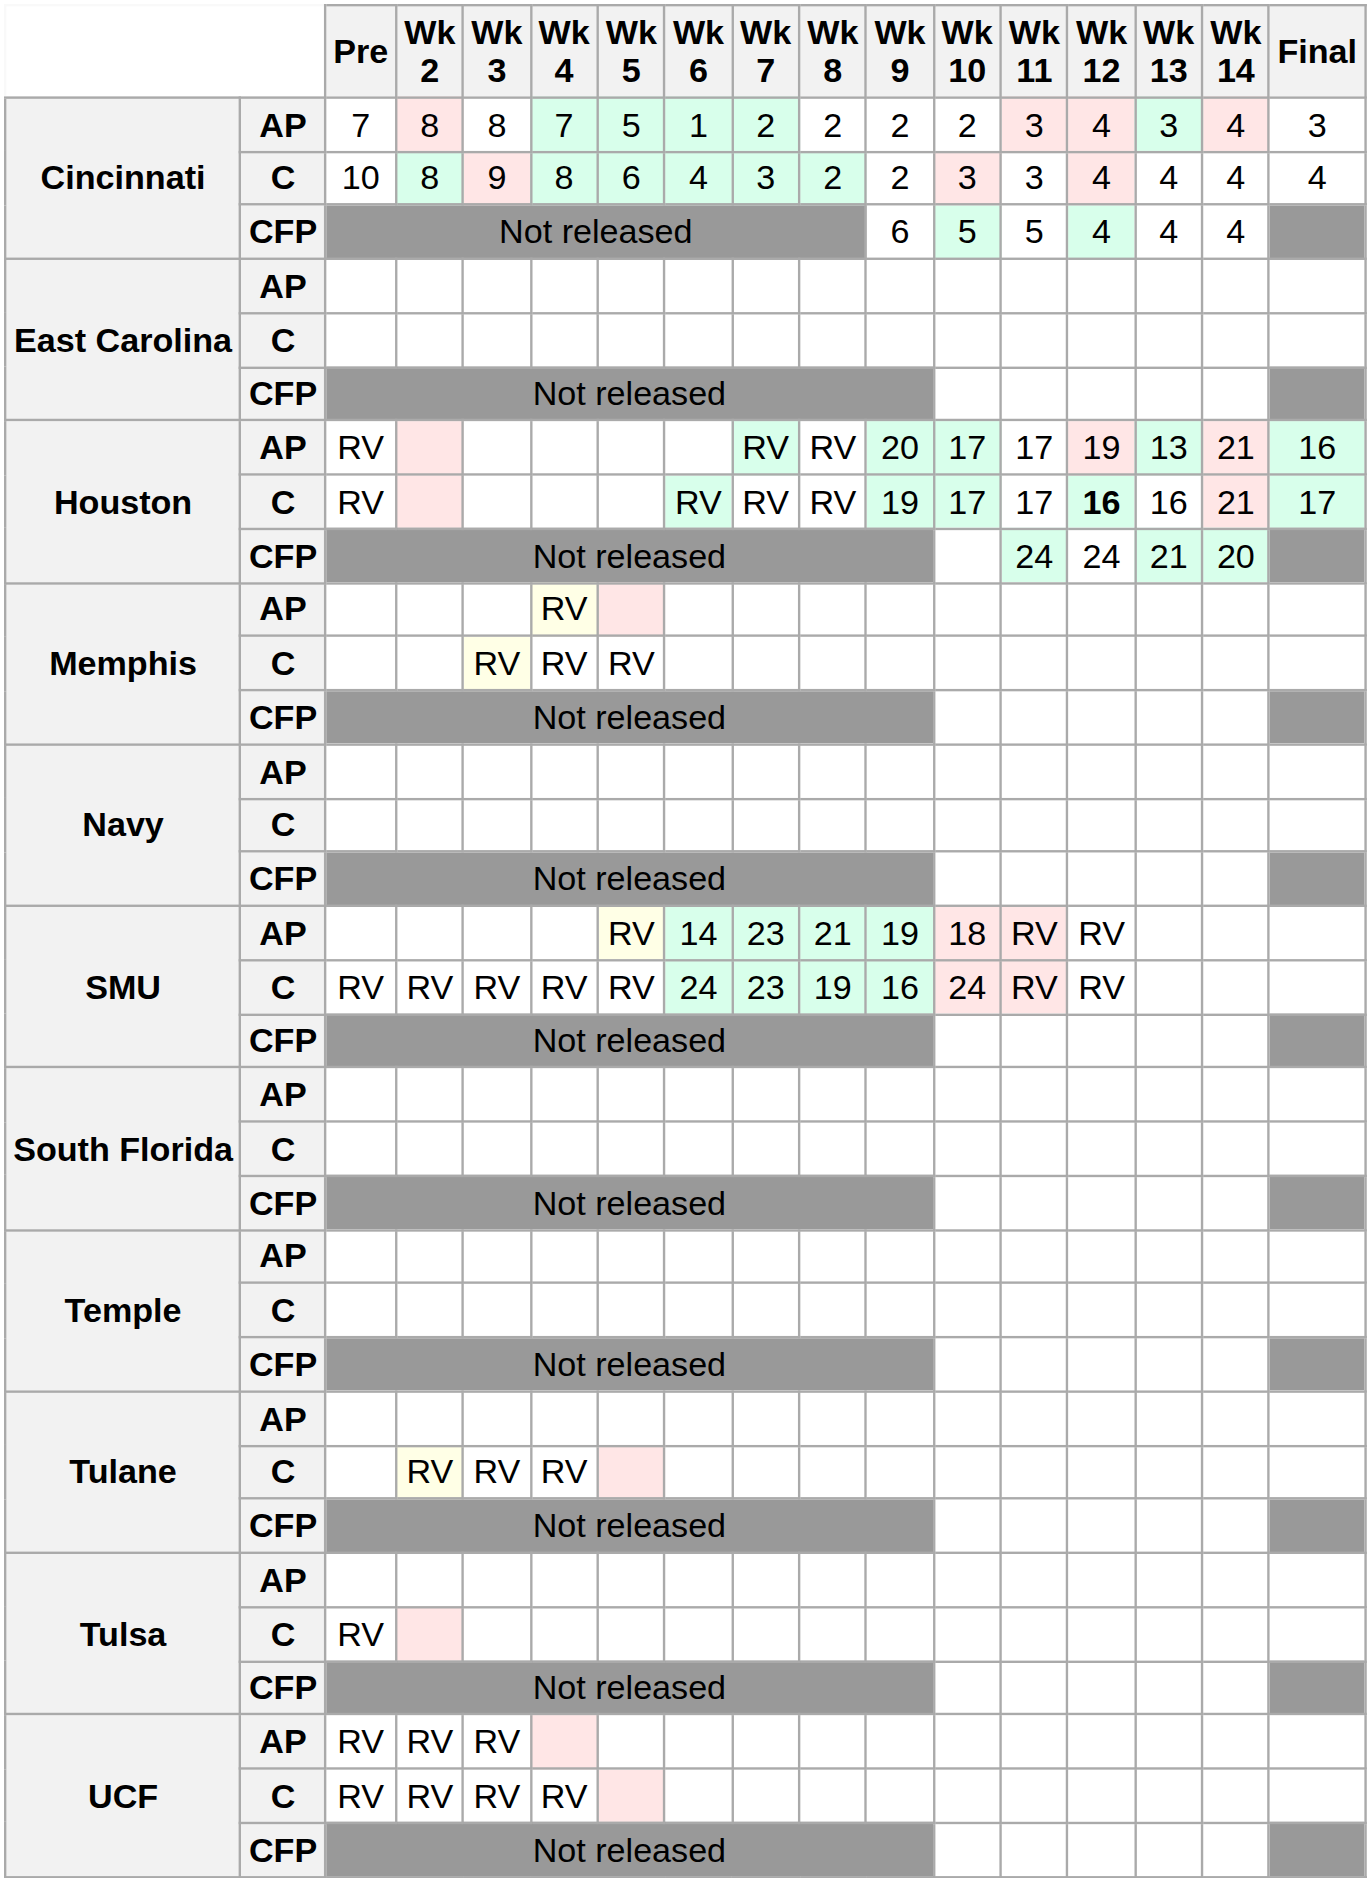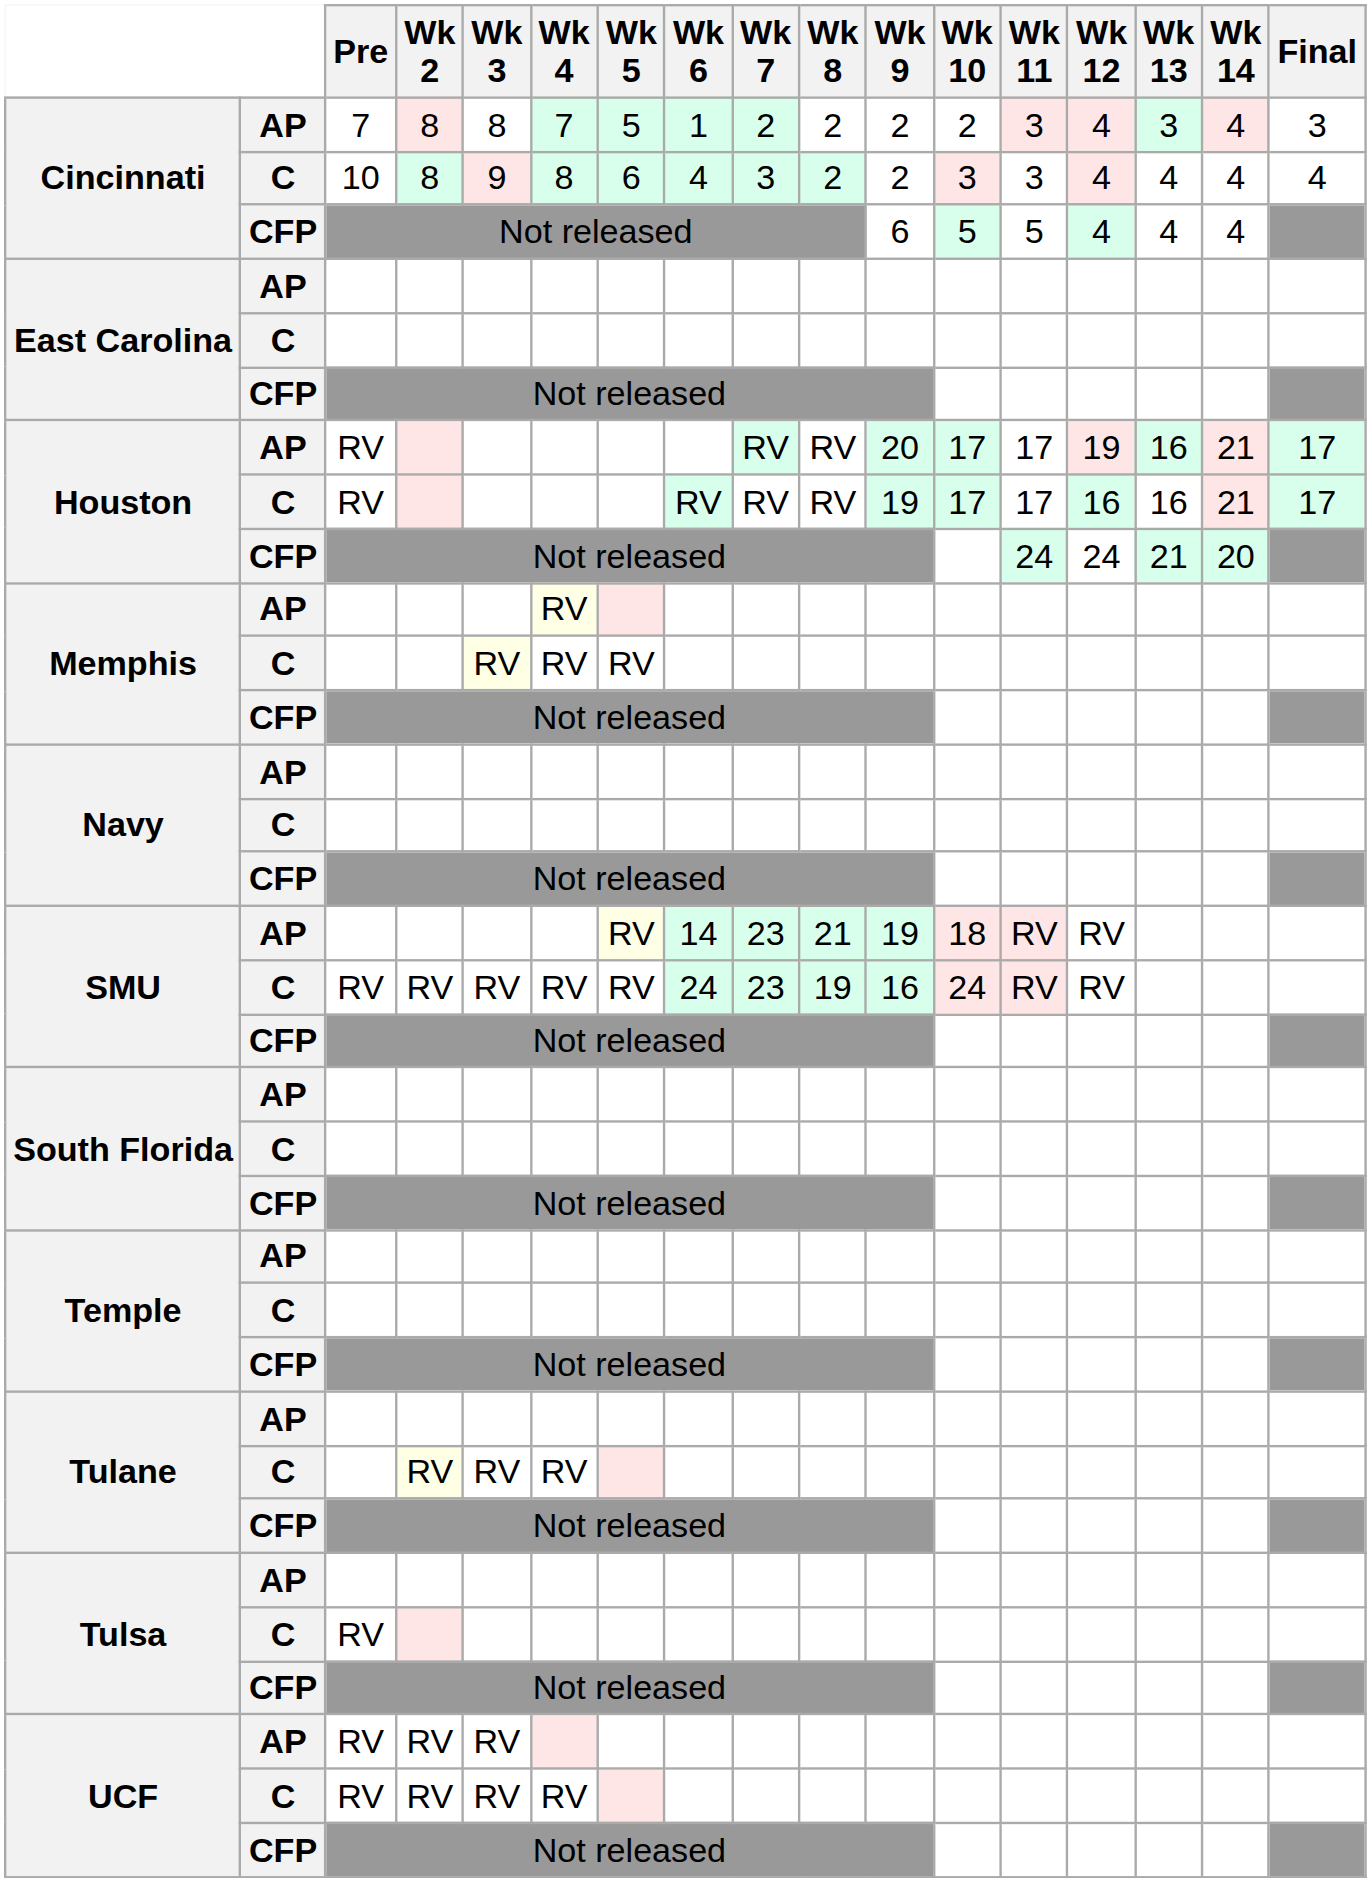(1169, 448) 13 -> (1169, 448) 16
(1317, 448) 16 -> (1317, 448) 17
(1102, 502) bold -> (1102, 502) normal
